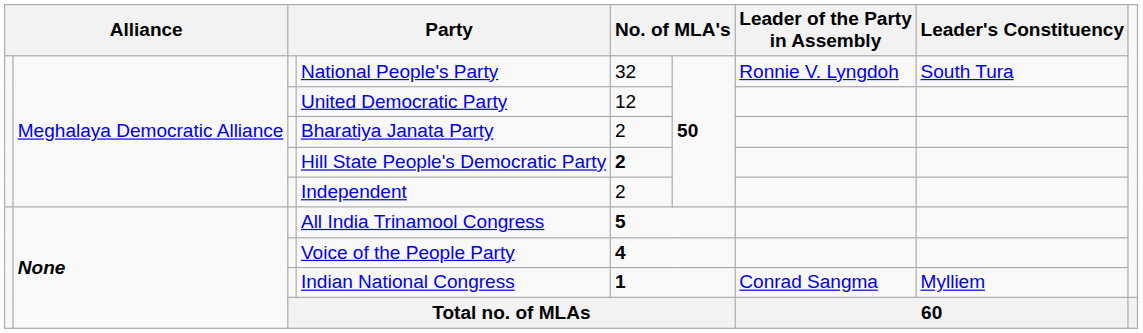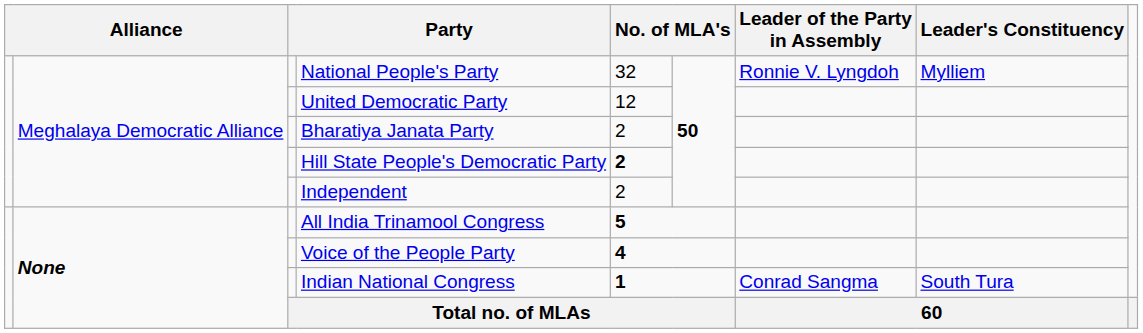(967, 71) South Tura -> (953, 71) Mylliem
(953, 282) Mylliem -> (967, 282) South Tura
